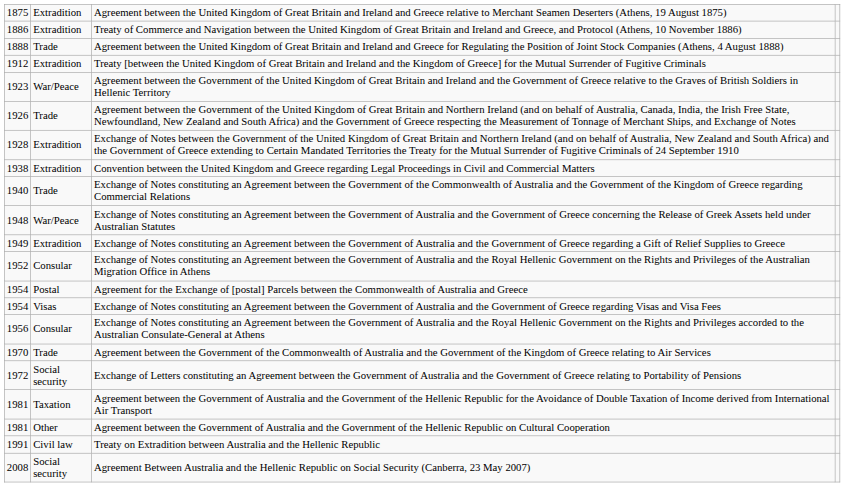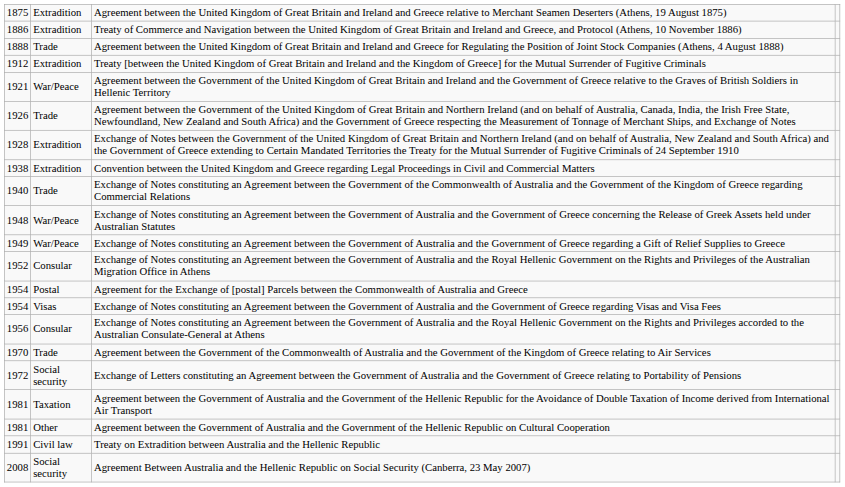(18, 87) 1923 -> (18, 87) 1921
(57, 243) Extradition -> (56, 243) War/Peace
